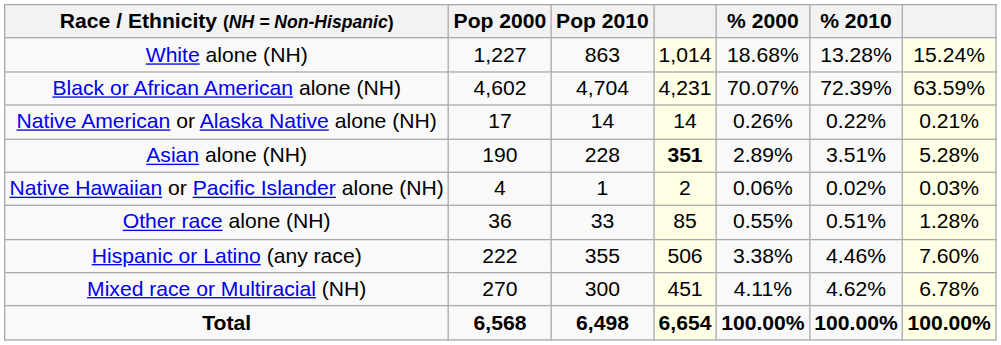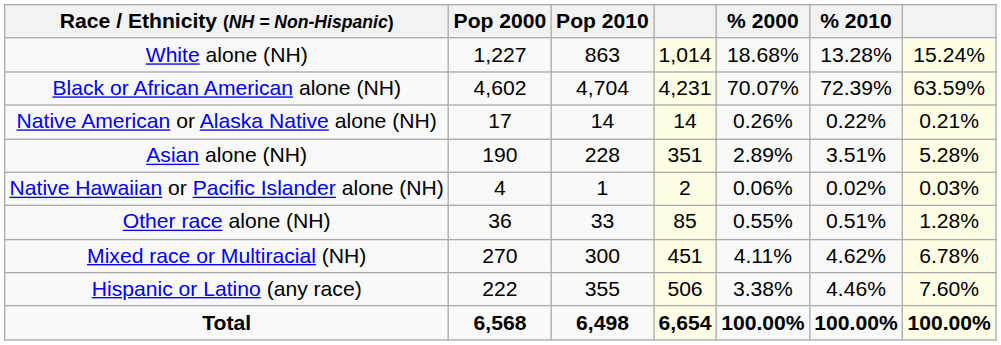(685, 155) bold -> (685, 155) normal
rows swapped: (227, 289) <-> (227, 255)
